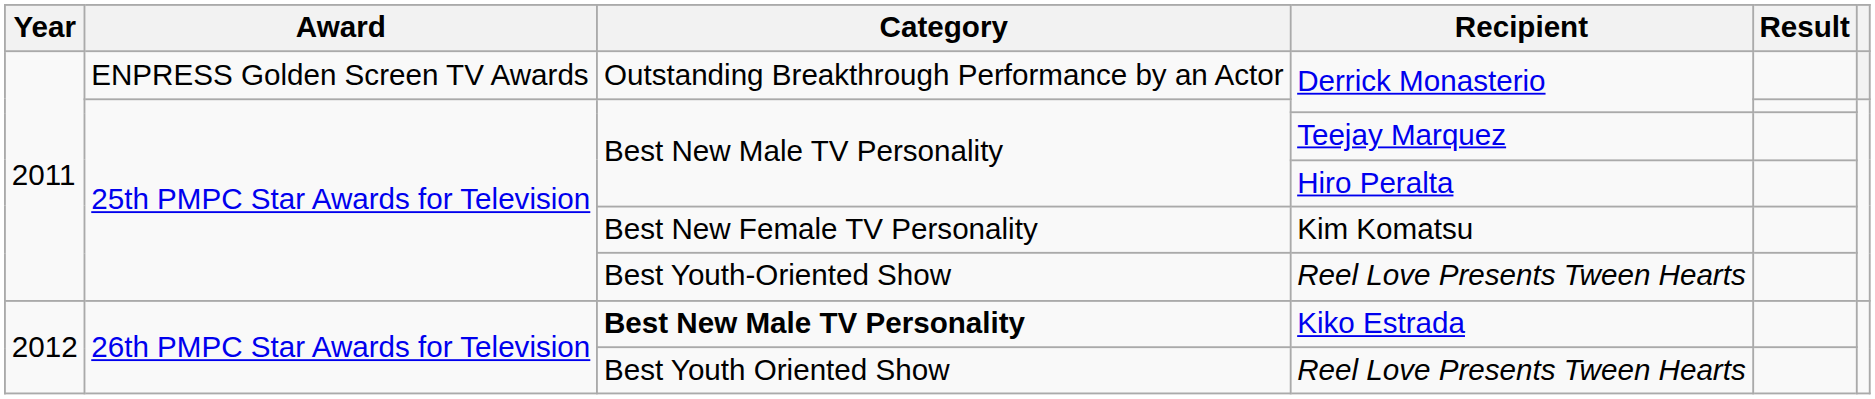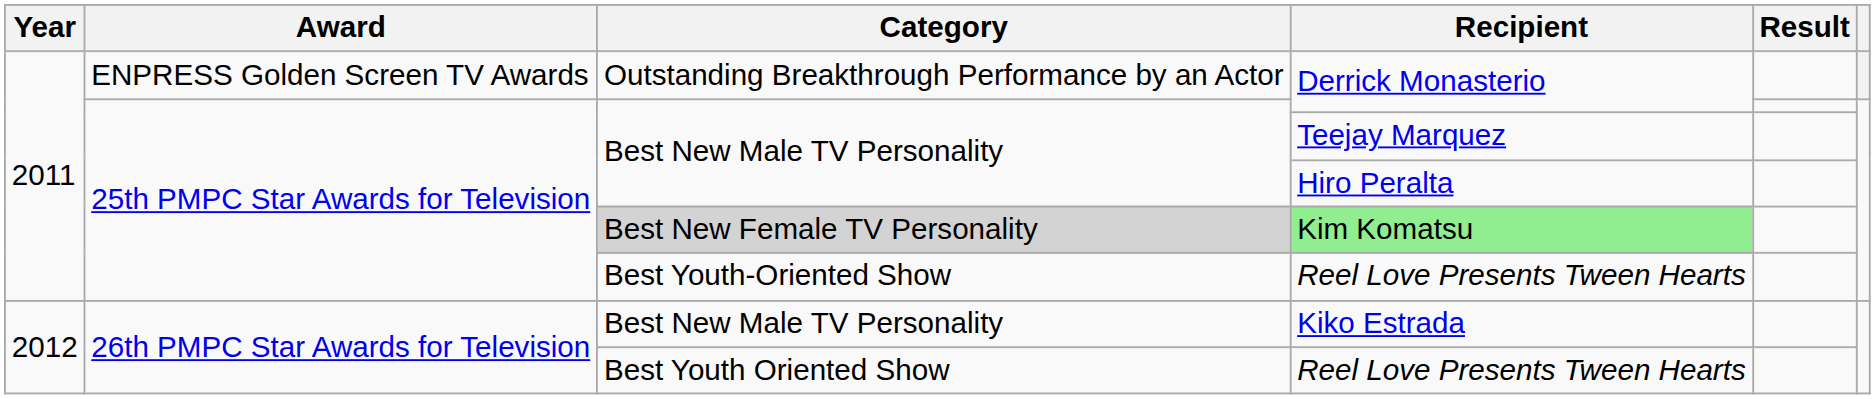(821, 229) no background -> (821, 229) lightgrey background
(1385, 229) no background -> (1385, 229) lightgreen background
(815, 323) bold -> (804, 323) normal
